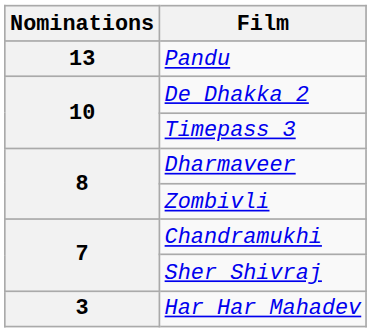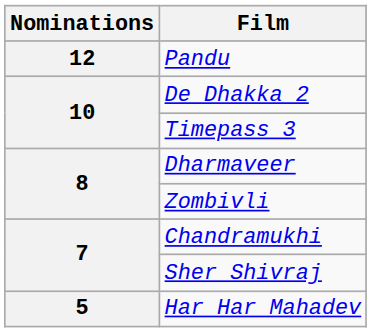(82, 59) 13 -> (82, 59) 12
(82, 308) 3 -> (82, 308) 5
